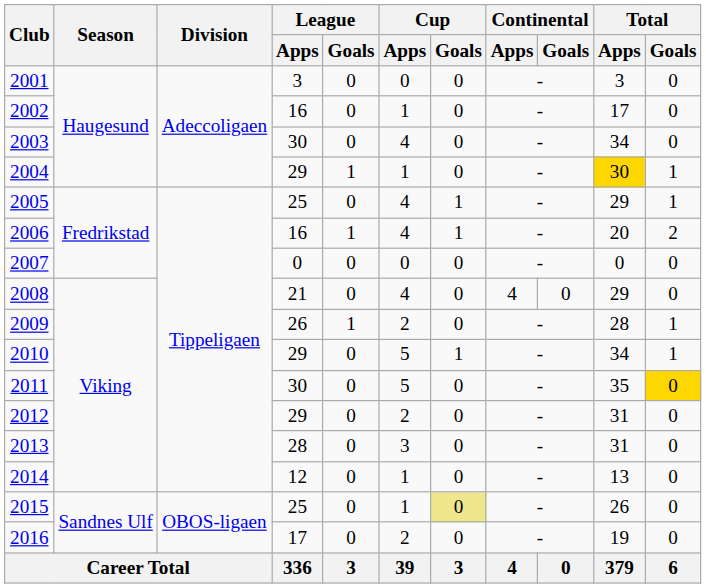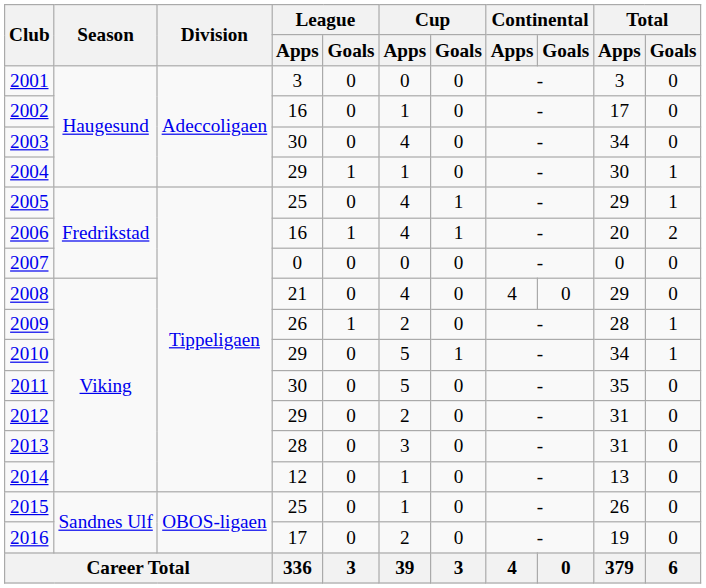(619, 171) gold background -> (619, 171) no background
(673, 385) gold background -> (673, 385) no background
(458, 506) khaki background -> (458, 506) no background
